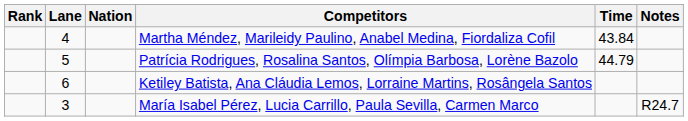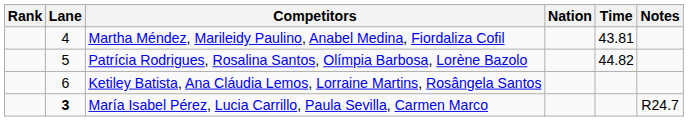columns swapped: (110, 16) <-> (365, 16)
(616, 38) 43.84 -> (616, 38) 43.81
(616, 61) 44.79 -> (616, 61) 44.82
(65, 105) normal -> (65, 105) bold
